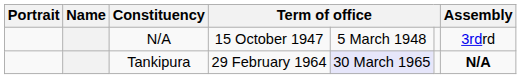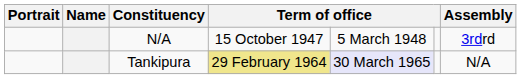(269, 62) no background -> (269, 62) khaki background
(478, 62) bold -> (478, 62) normal
